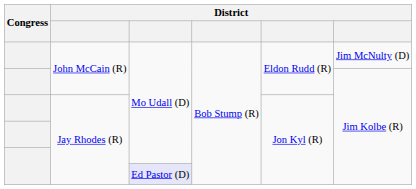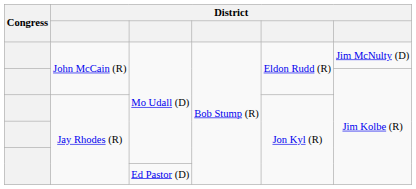(160, 174) lavender background -> (160, 174) no background
